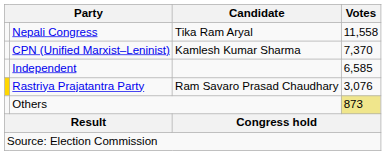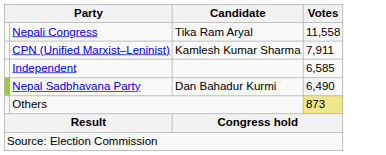(358, 50) 7,370 -> (320, 50) 7,911
+ row: (76, 86)
- row: (78, 86)
